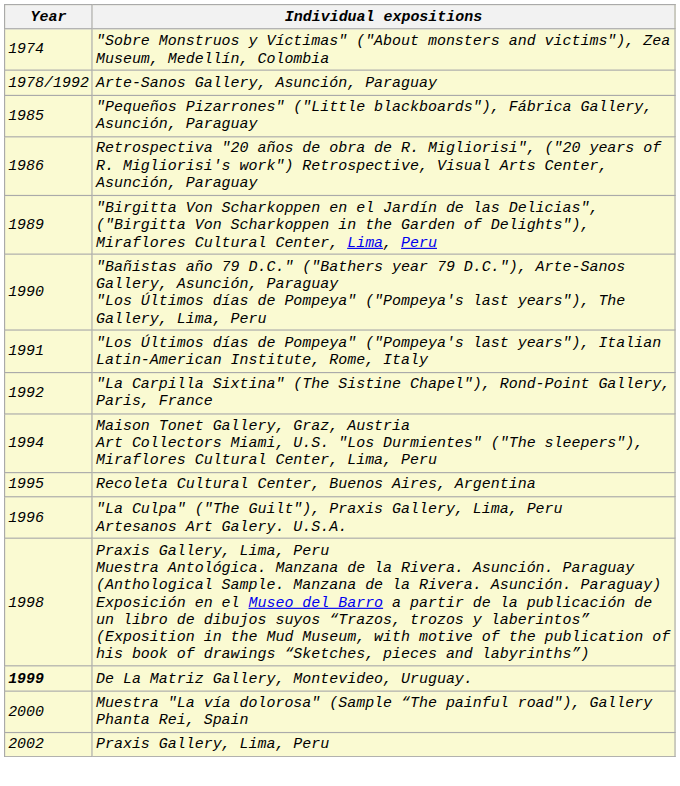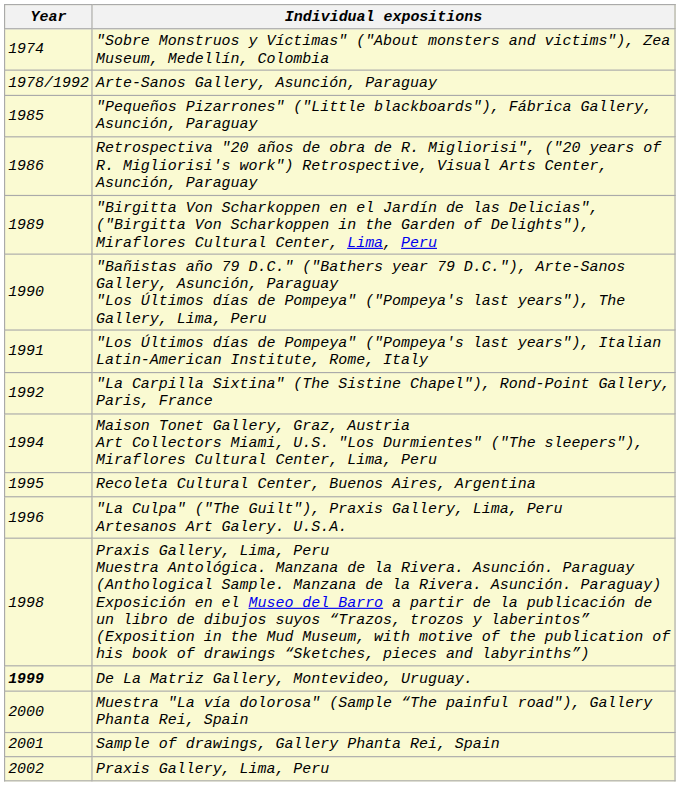+ row: (298, 744)
